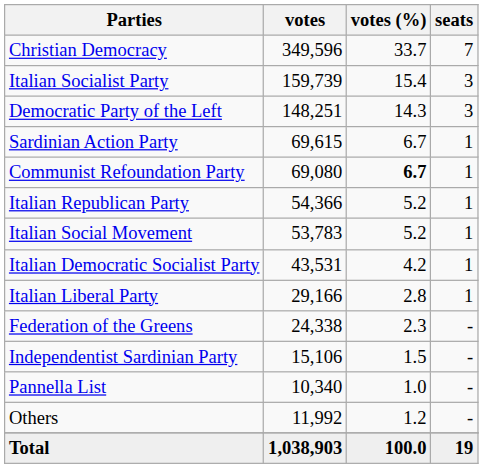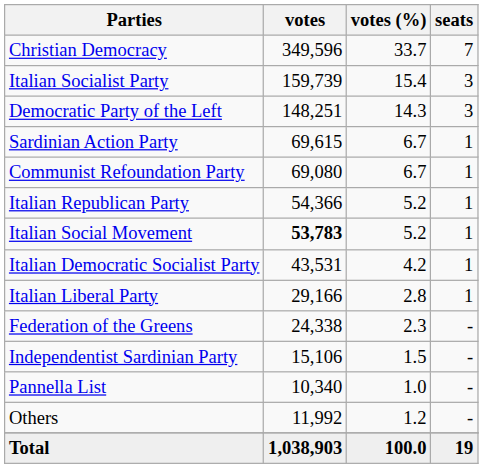(415, 172) bold -> (415, 172) normal
(317, 234) normal -> (317, 234) bold
